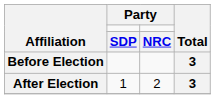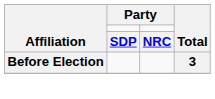- row: (56, 83)
